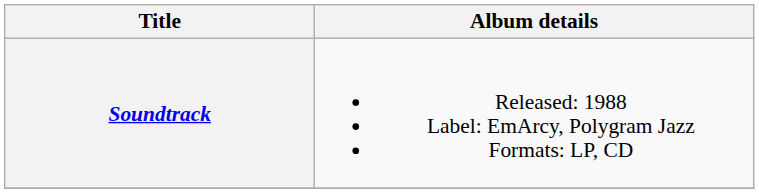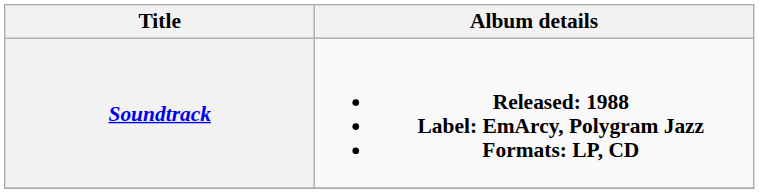(534, 125) normal -> (534, 125) bold
